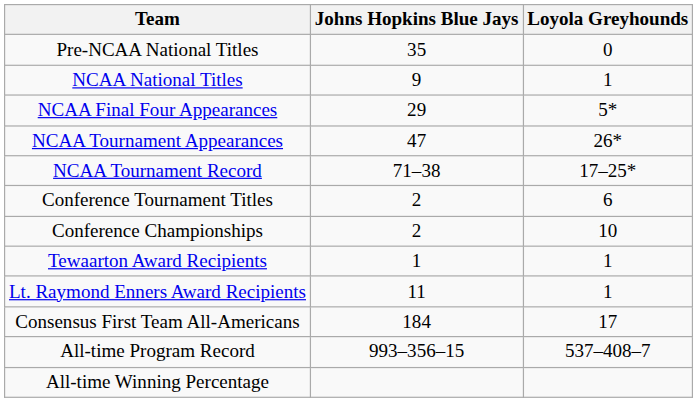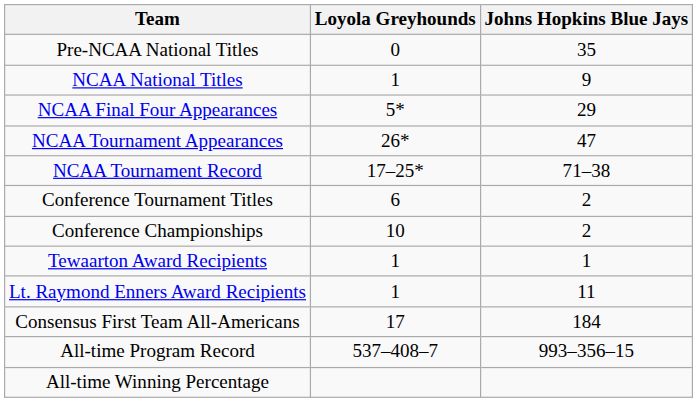columns swapped: (417, 19) <-> (608, 19)
